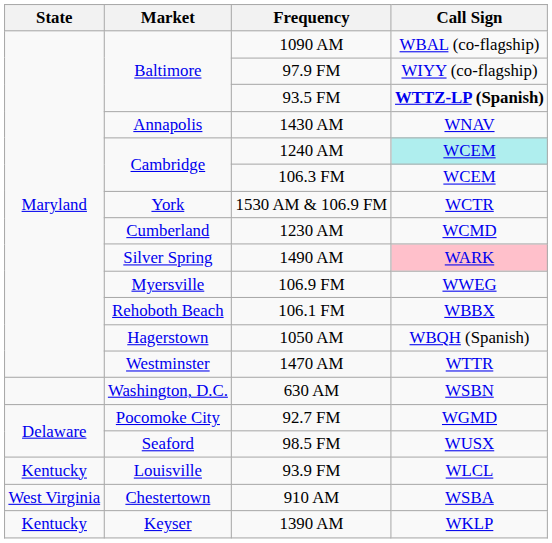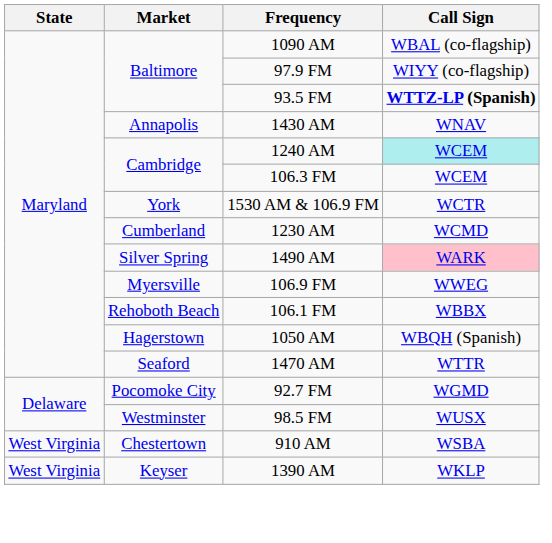(168, 364) Westminster -> (164, 364) Seaford
- row: (311, 390)
(168, 444) Seaford -> (164, 417) Westminster
- row: (311, 470)
(54, 524) Kentucky -> (54, 470) West Virginia
